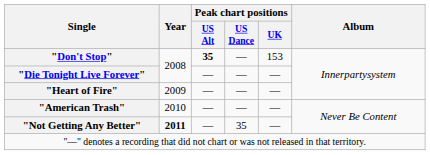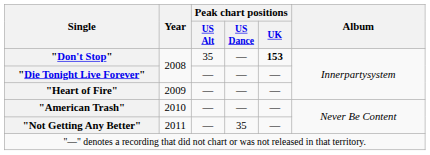(208, 57) bold -> (208, 57) normal
(275, 57) normal -> (275, 57) bold
(175, 125) bold -> (175, 125) normal
